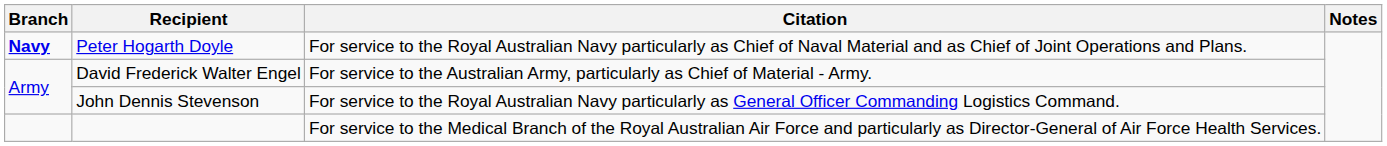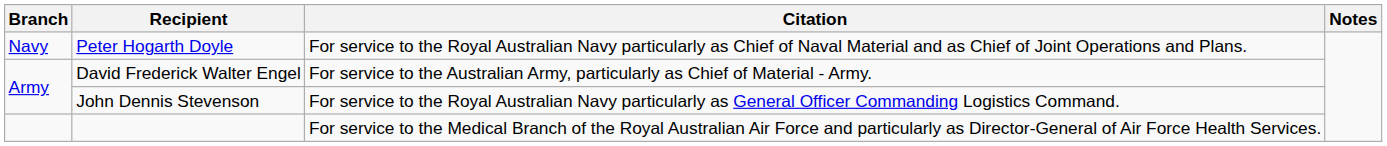(29, 46) bold -> (28, 46) normal
